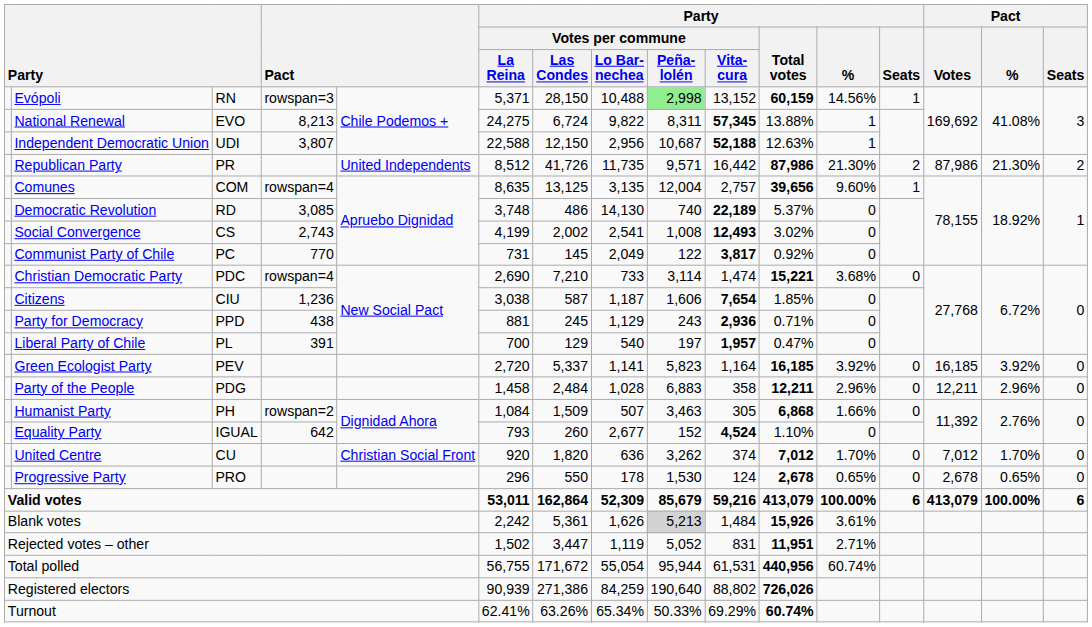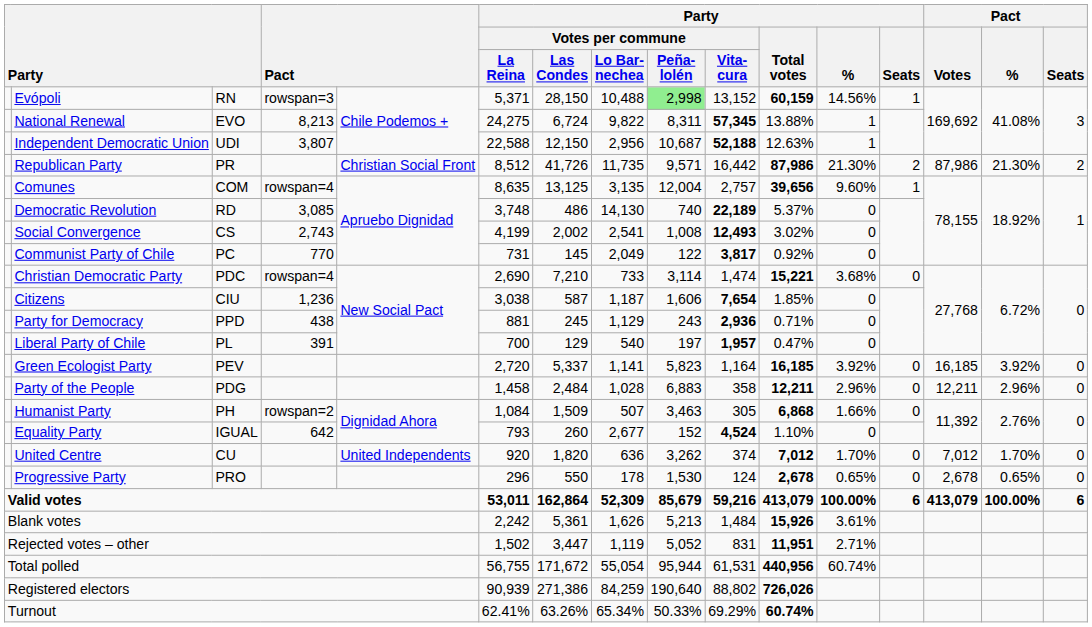(406, 165) United Independents -> (408, 165) Christian Social Front
(408, 455) Christian Social Front -> (406, 455) United Independents
(684, 522) lightgrey background -> (684, 522) no background
